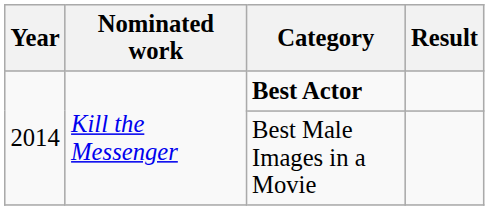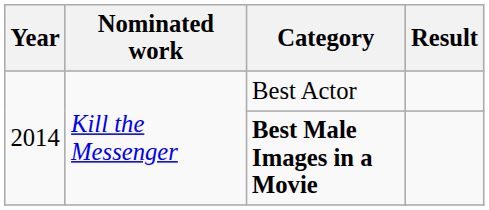(307, 90) bold -> (304, 90) normal
(309, 157) normal -> (312, 157) bold
